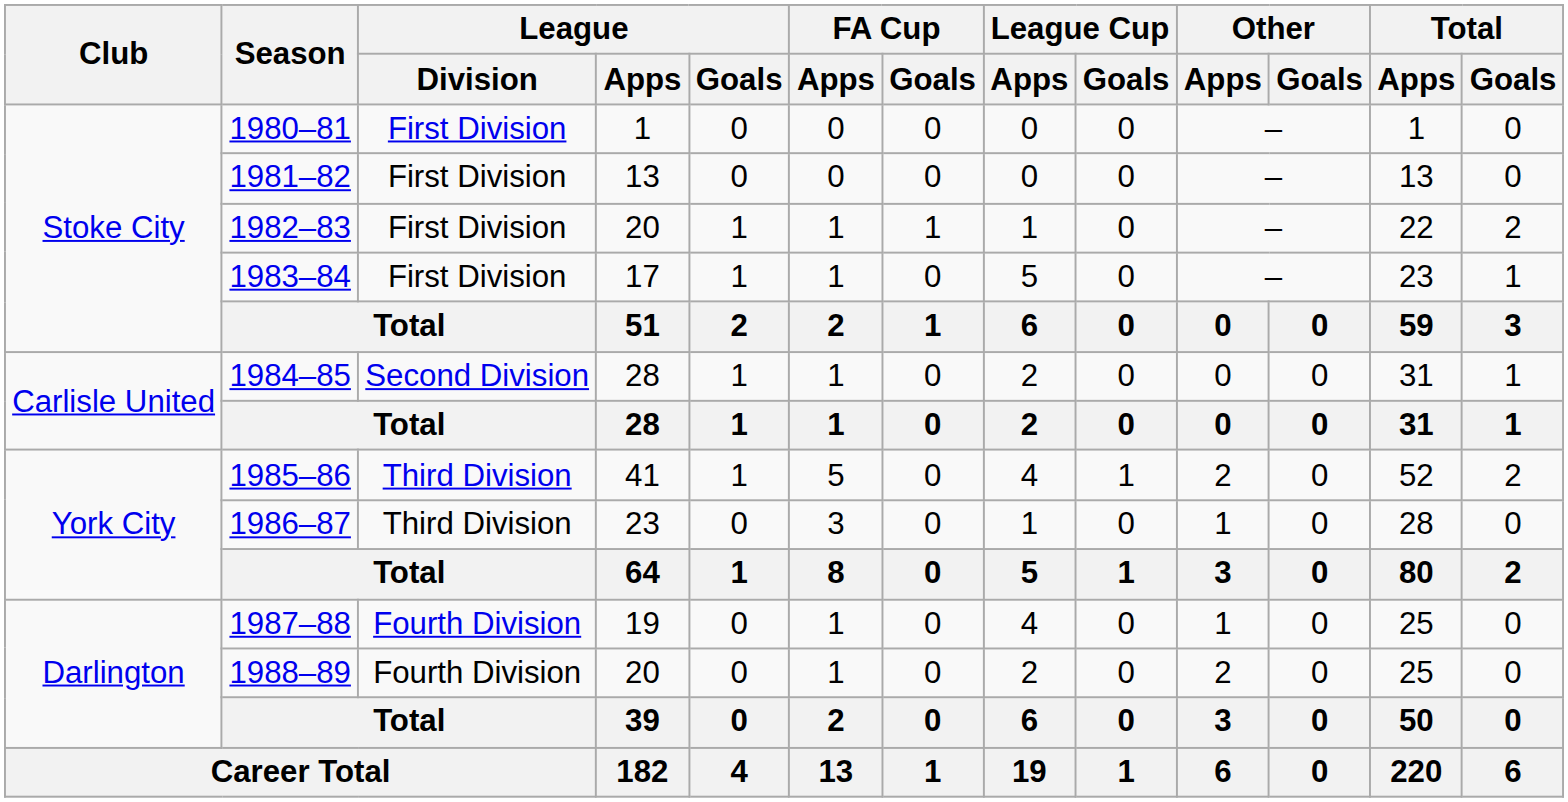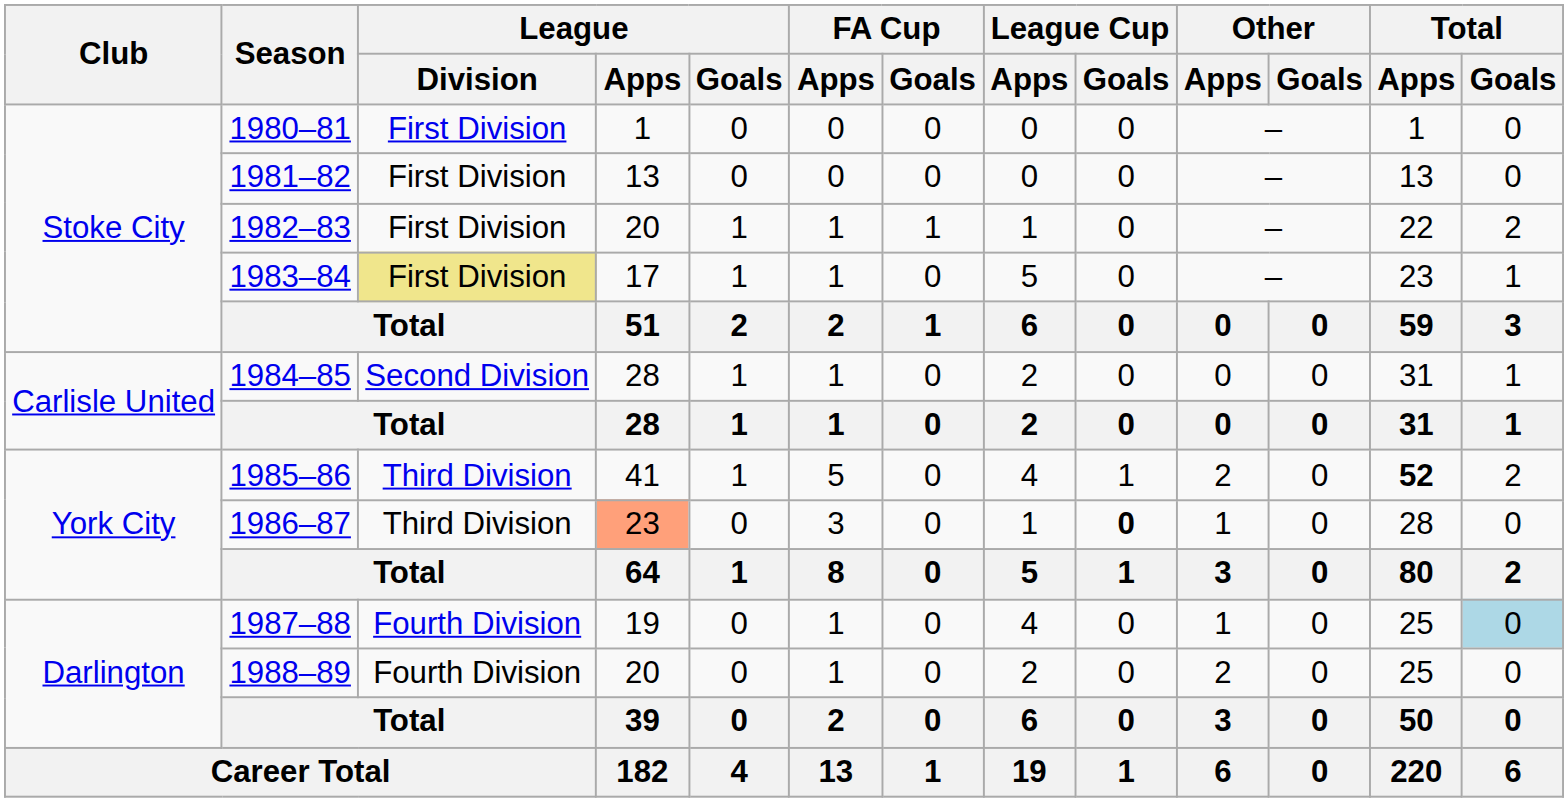(477, 276) no background -> (477, 276) khaki background
(1416, 474) normal -> (1416, 474) bold
(642, 524) no background -> (642, 524) lightsalmon background
(1126, 524) normal -> (1126, 524) bold
(1513, 623) no background -> (1513, 623) lightblue background
